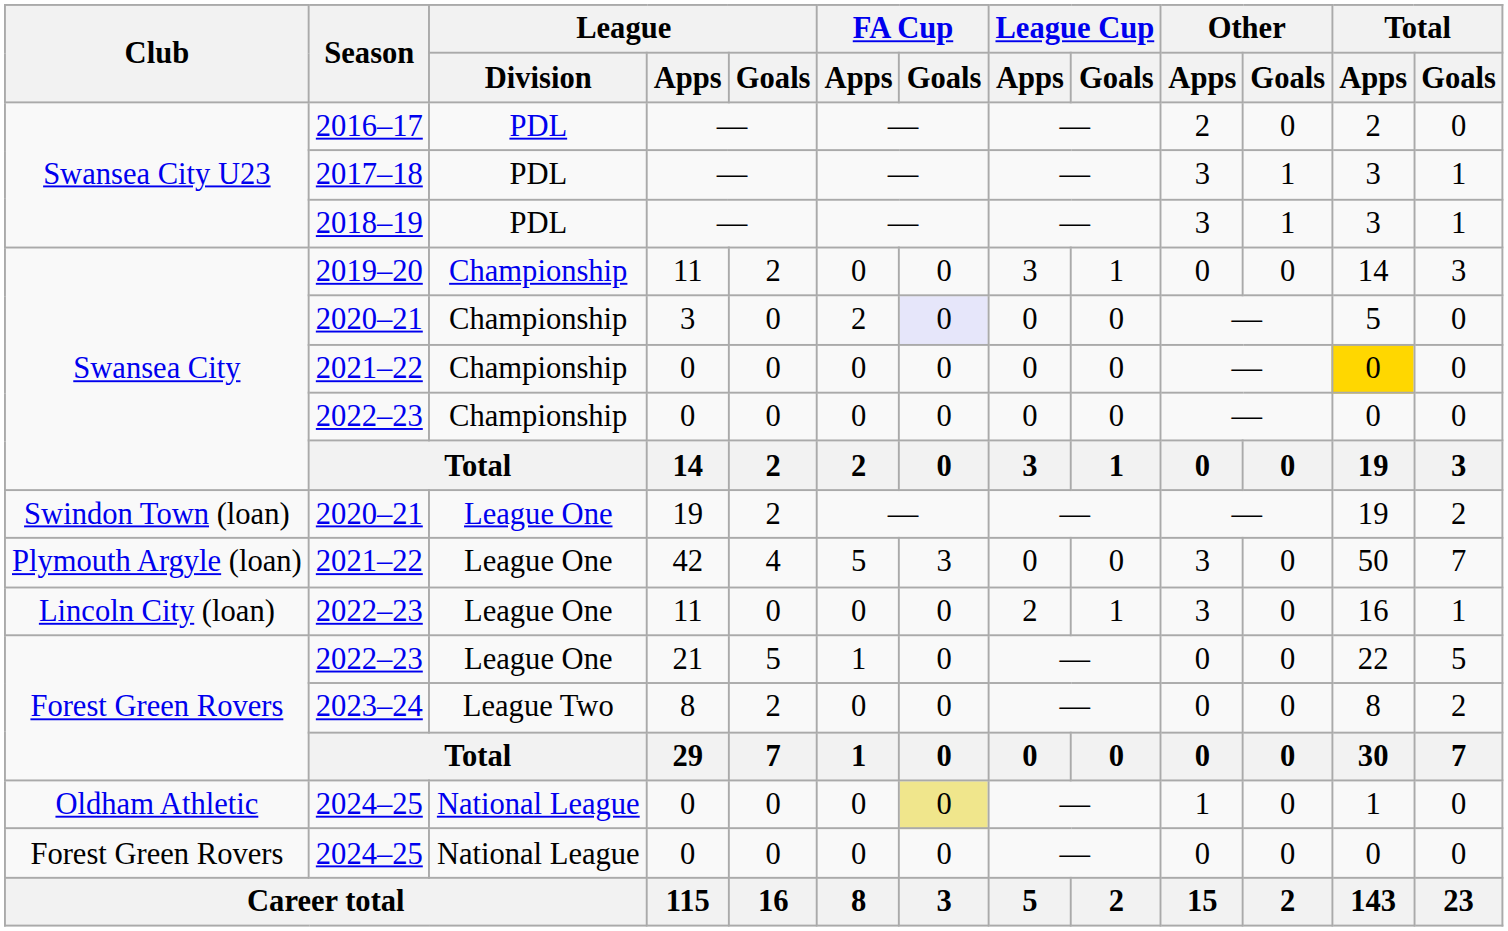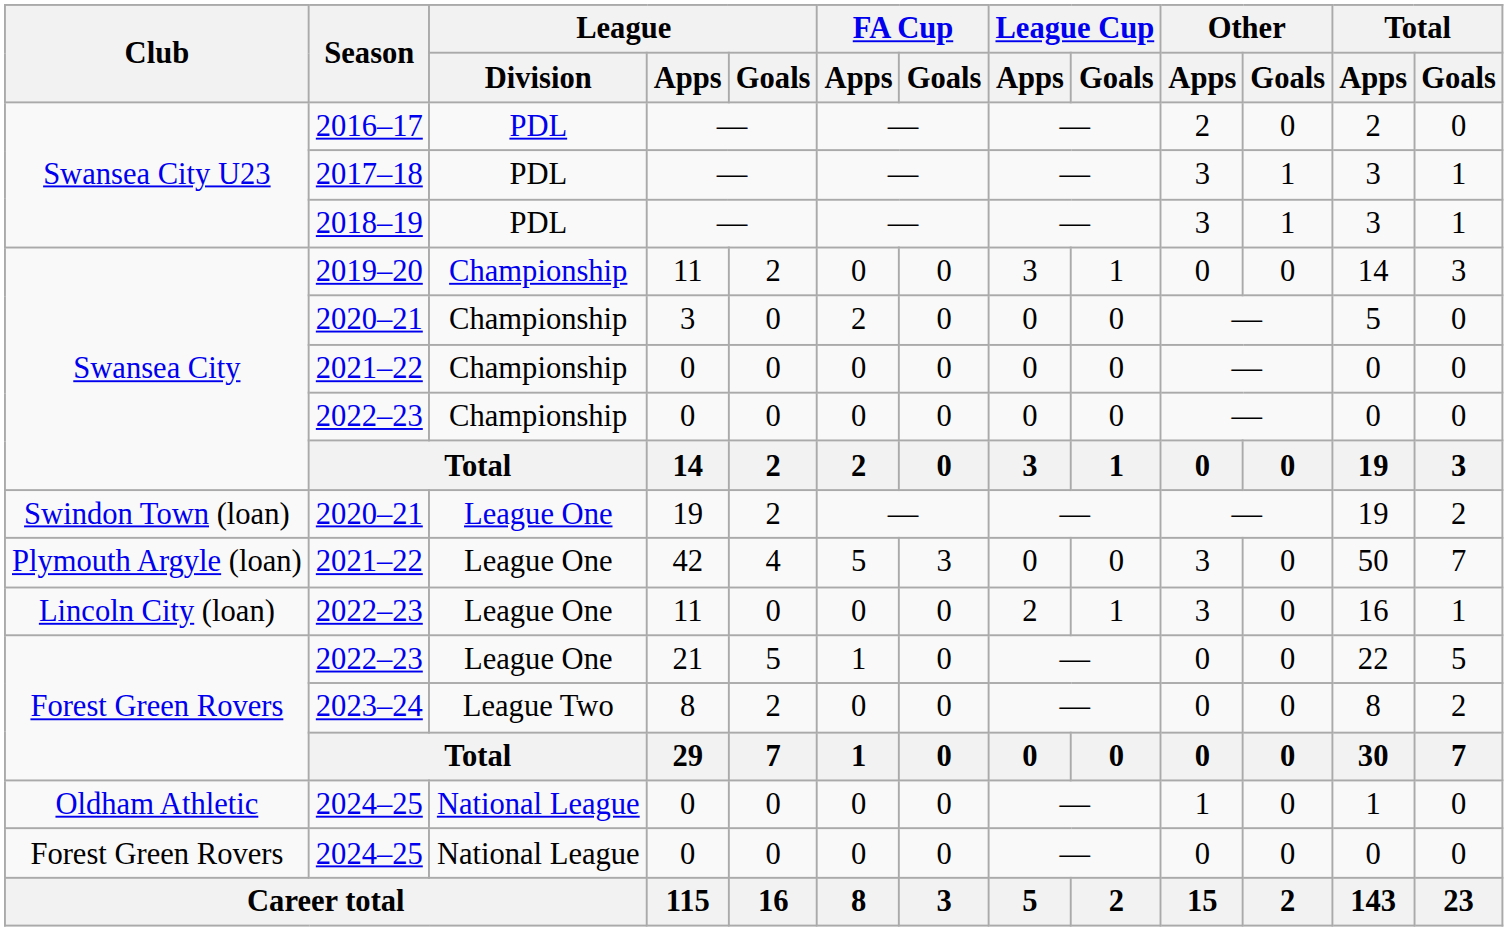(944, 319) lavender background -> (944, 319) no background
(1373, 367) gold background -> (1373, 367) no background
(944, 804) khaki background -> (944, 804) no background
